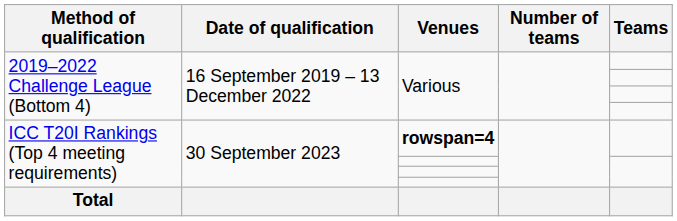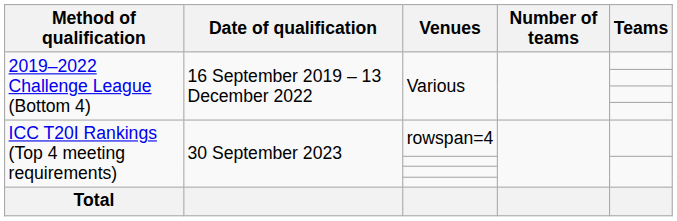(448, 137) bold -> (450, 137) normal
